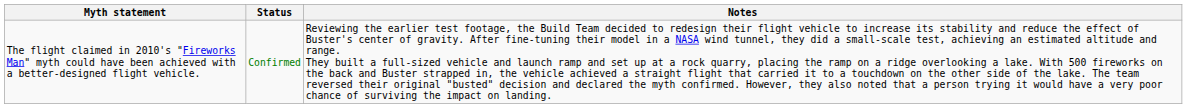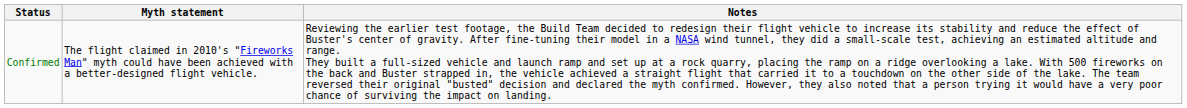columns swapped: (125, 12) <-> (275, 12)
